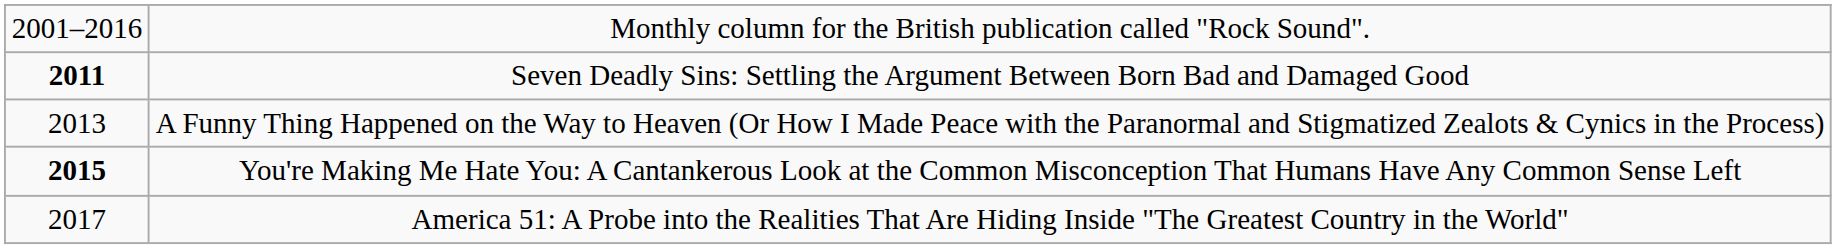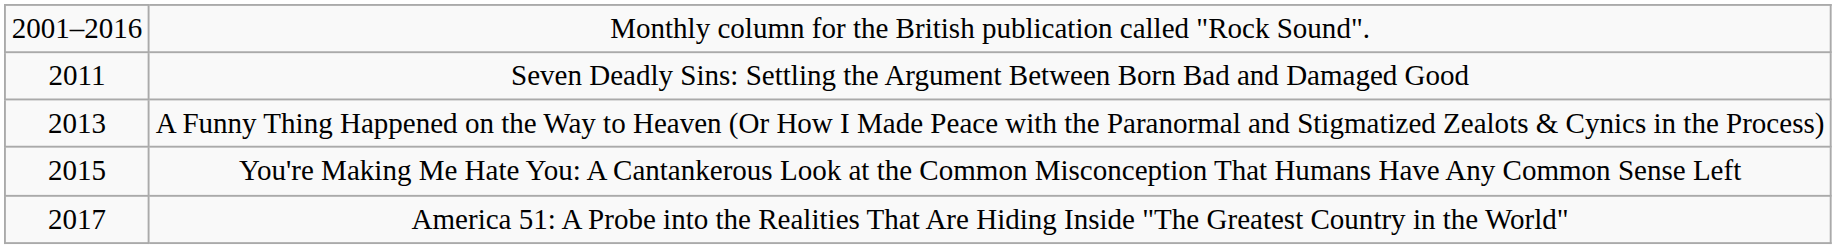(77, 76) bold -> (77, 76) normal
(77, 171) bold -> (77, 171) normal
